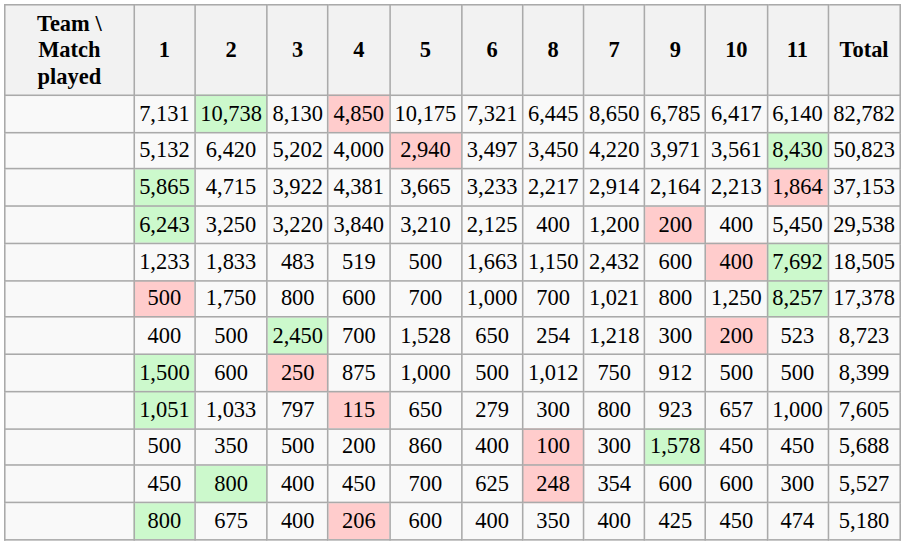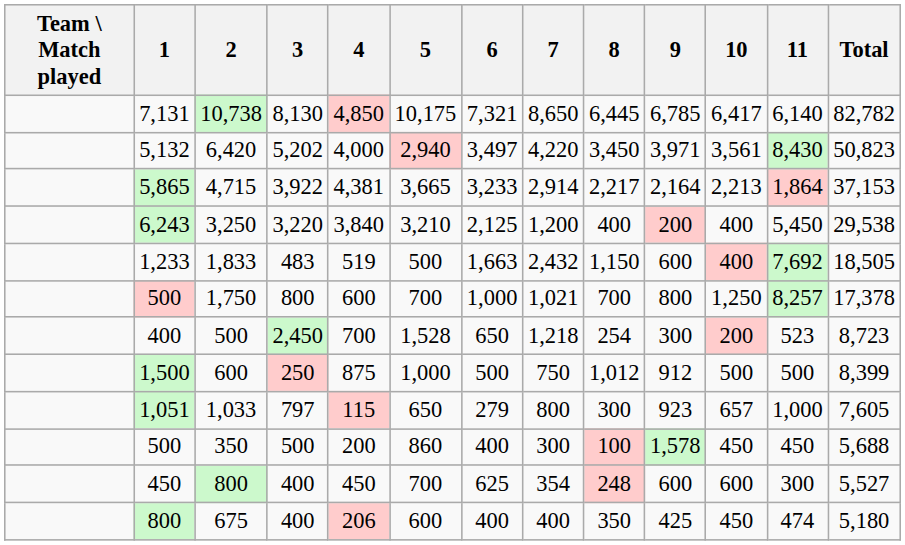columns swapped: (614, 49) <-> (553, 49)
